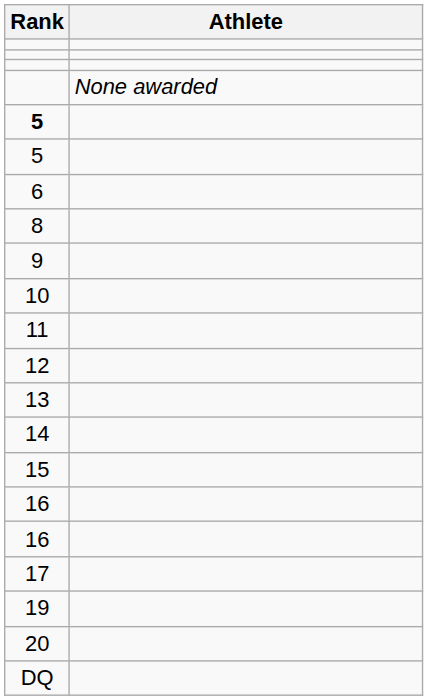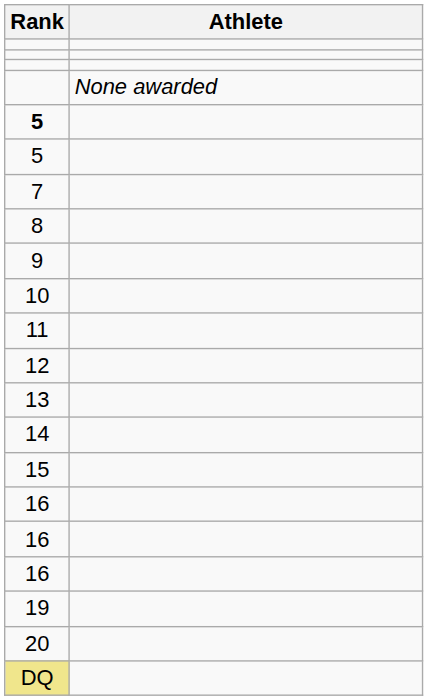(37, 191) 6 -> (37, 191) 7
(37, 573) 17 -> (37, 573) 16
(37, 677) no background -> (37, 677) khaki background
